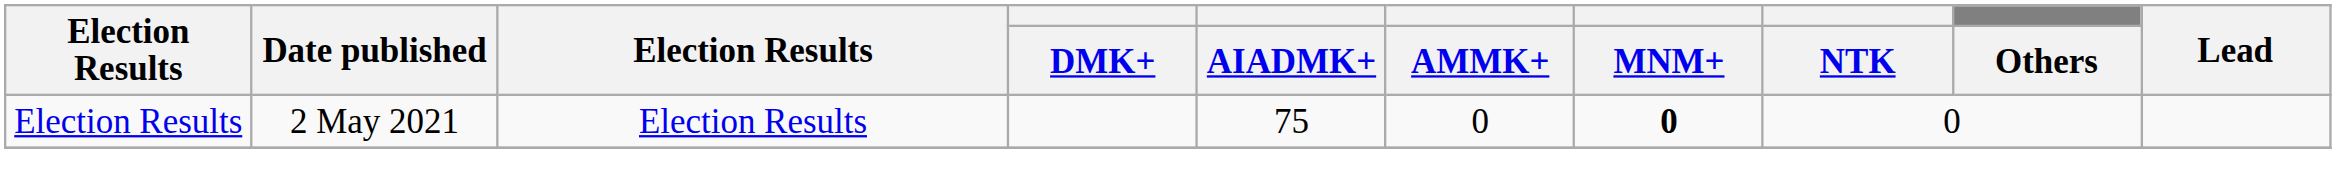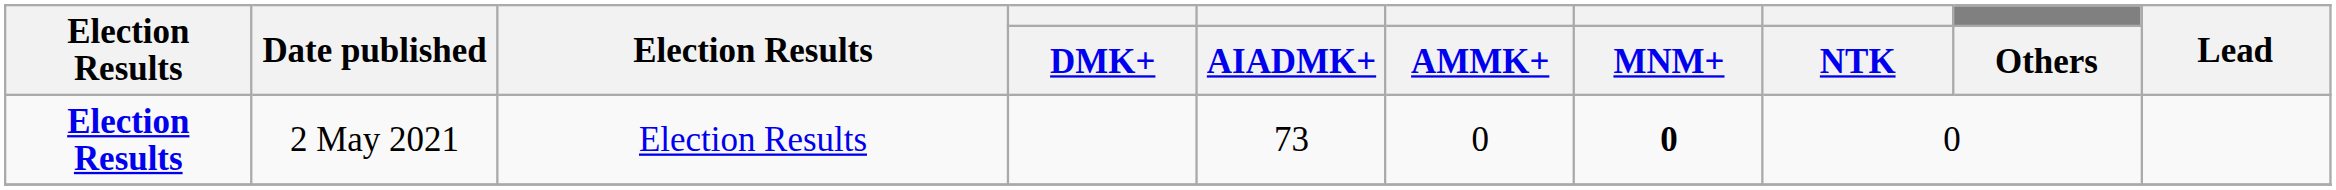(128, 121) normal -> (128, 139) bold
(1291, 121) 75 -> (1291, 139) 73
